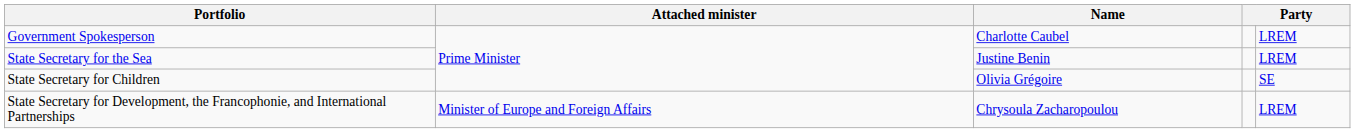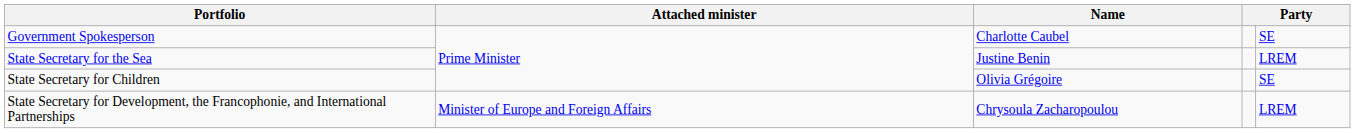(1278, 36) LREM -> (1267, 36) SE
